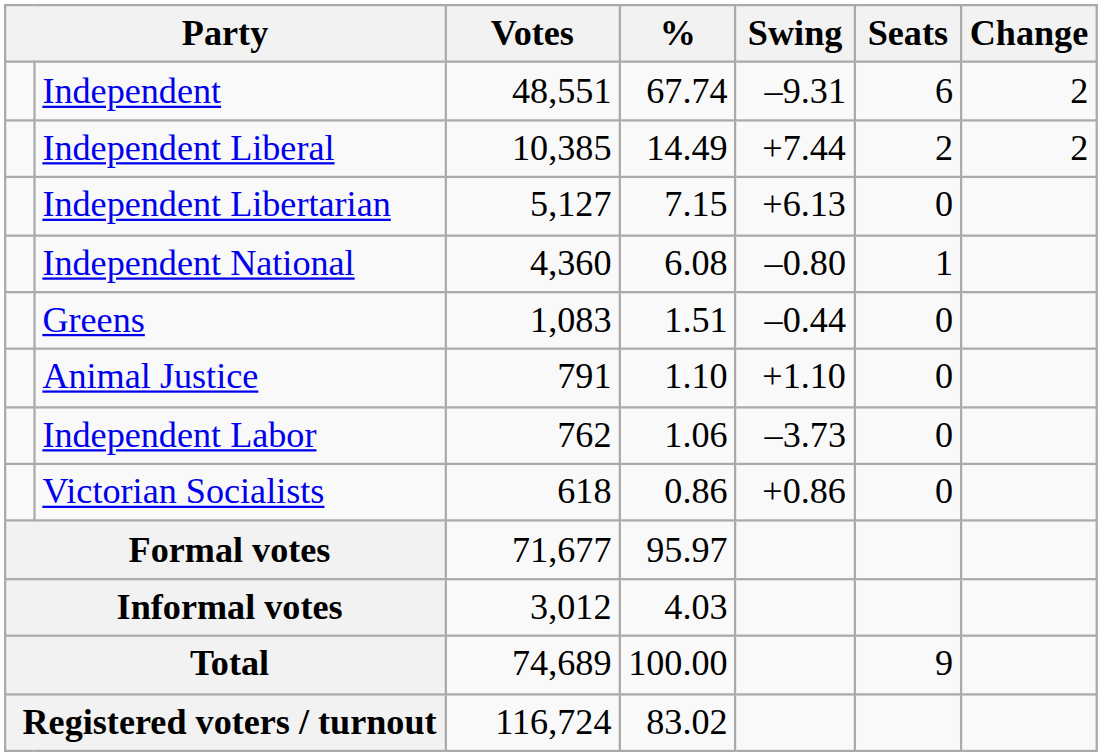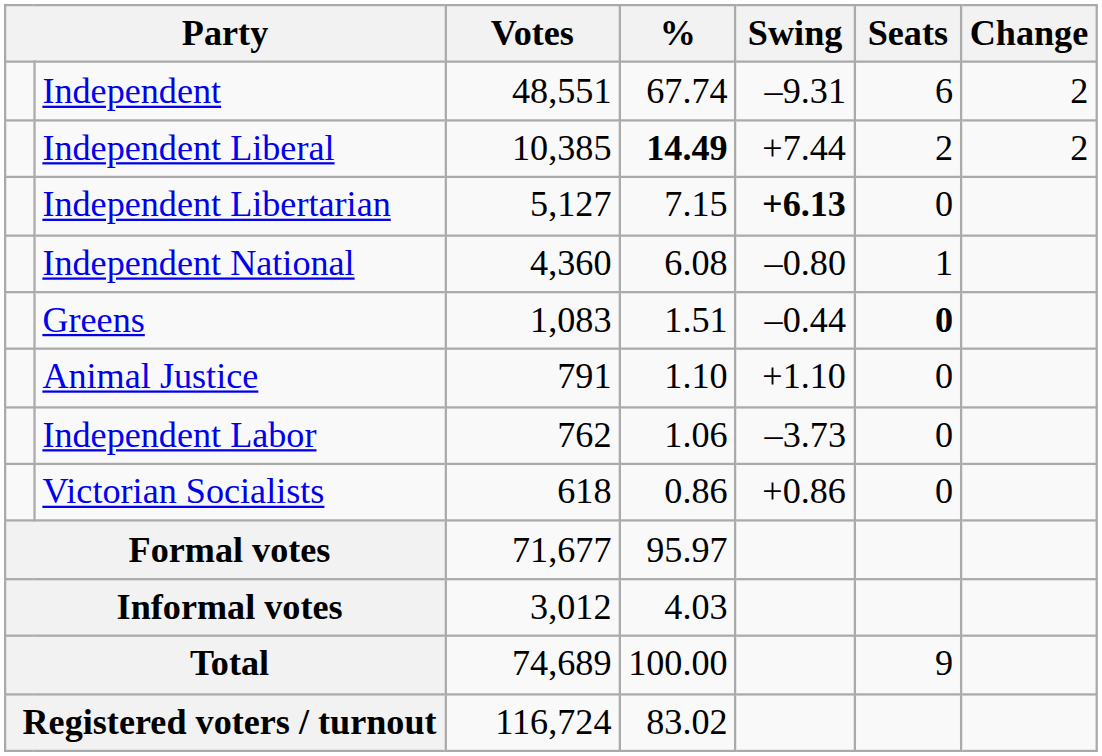(687, 147) normal -> (687, 147) bold
(804, 205) normal -> (804, 205) bold
(944, 319) normal -> (944, 319) bold
